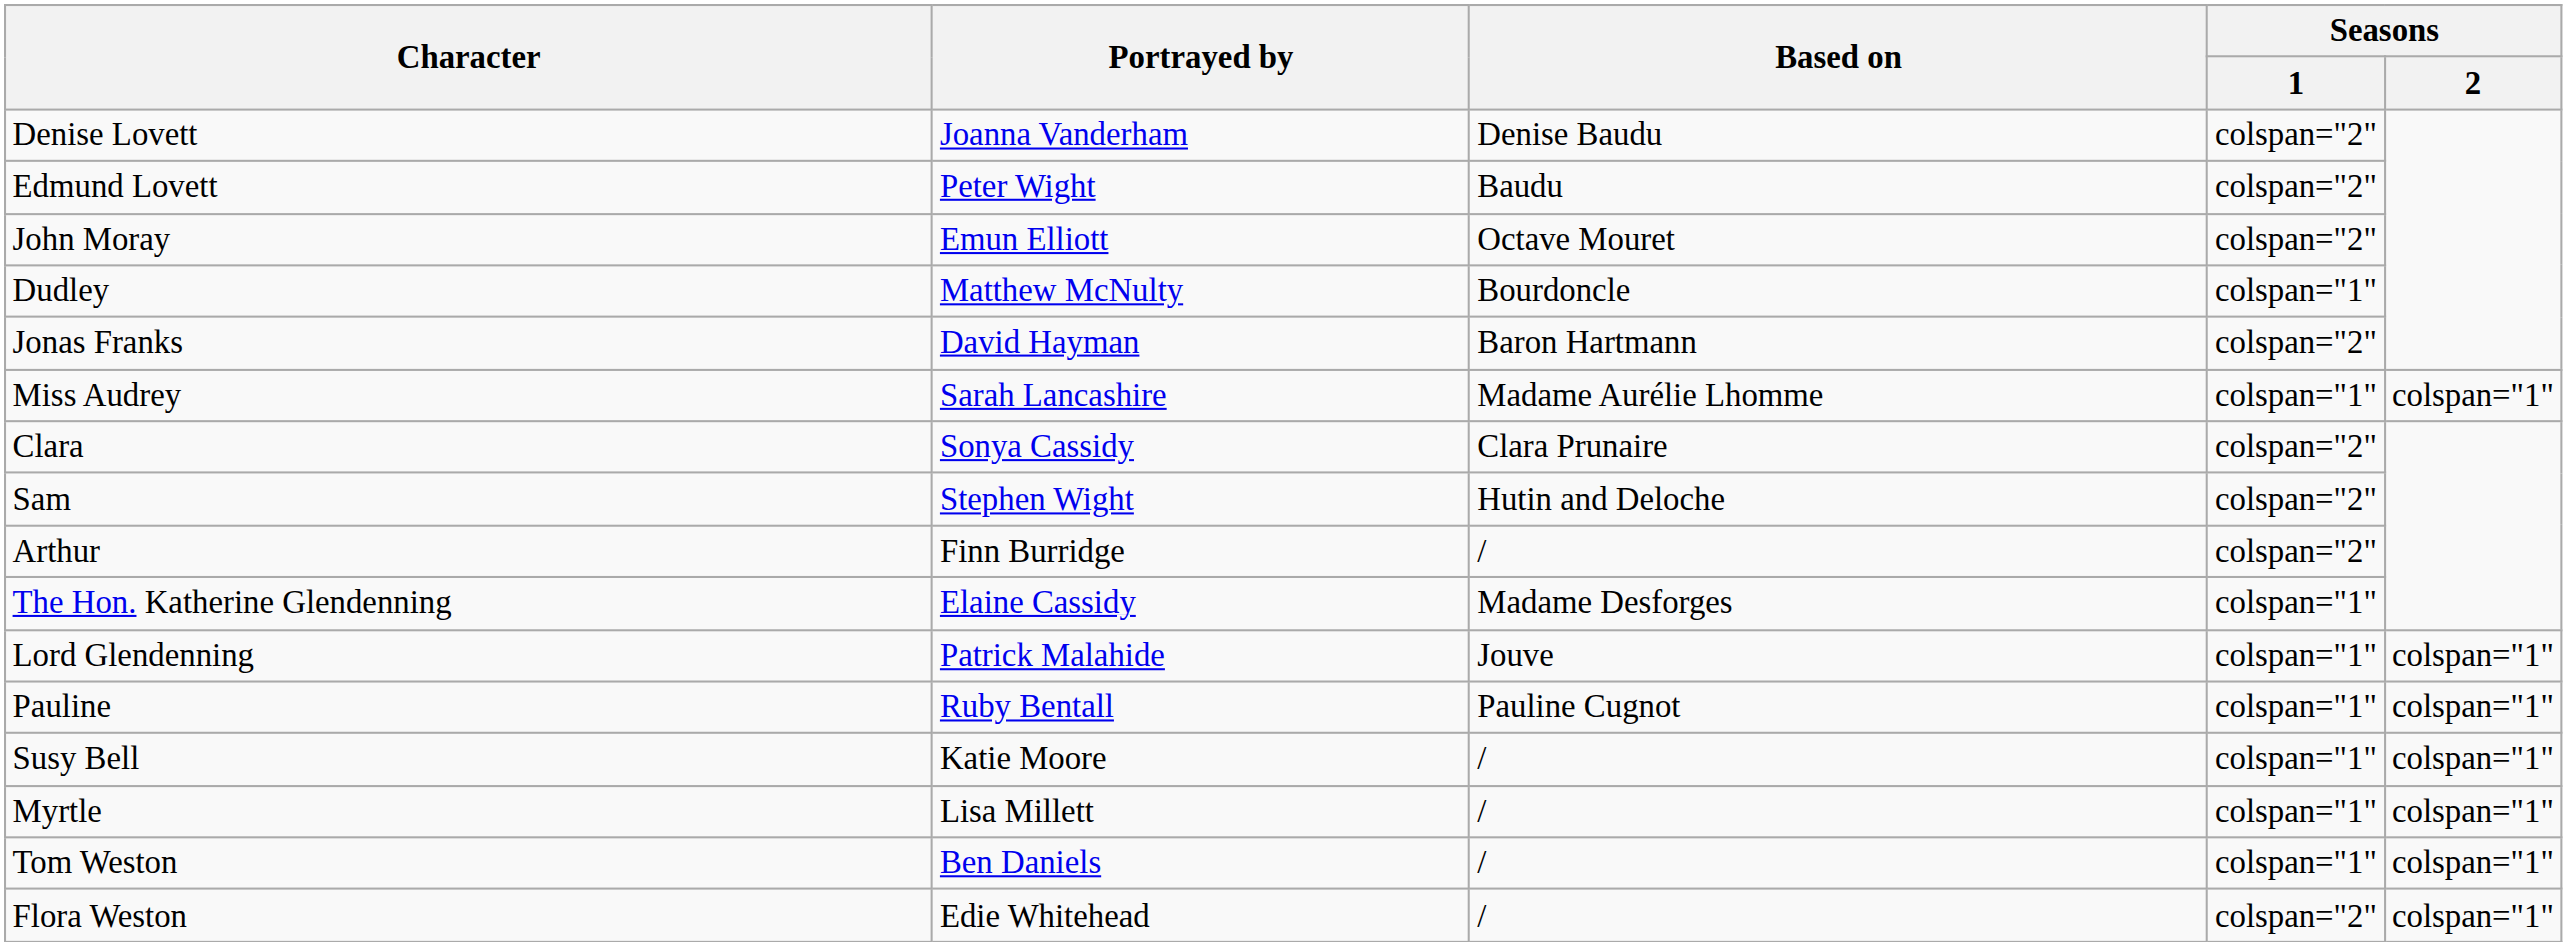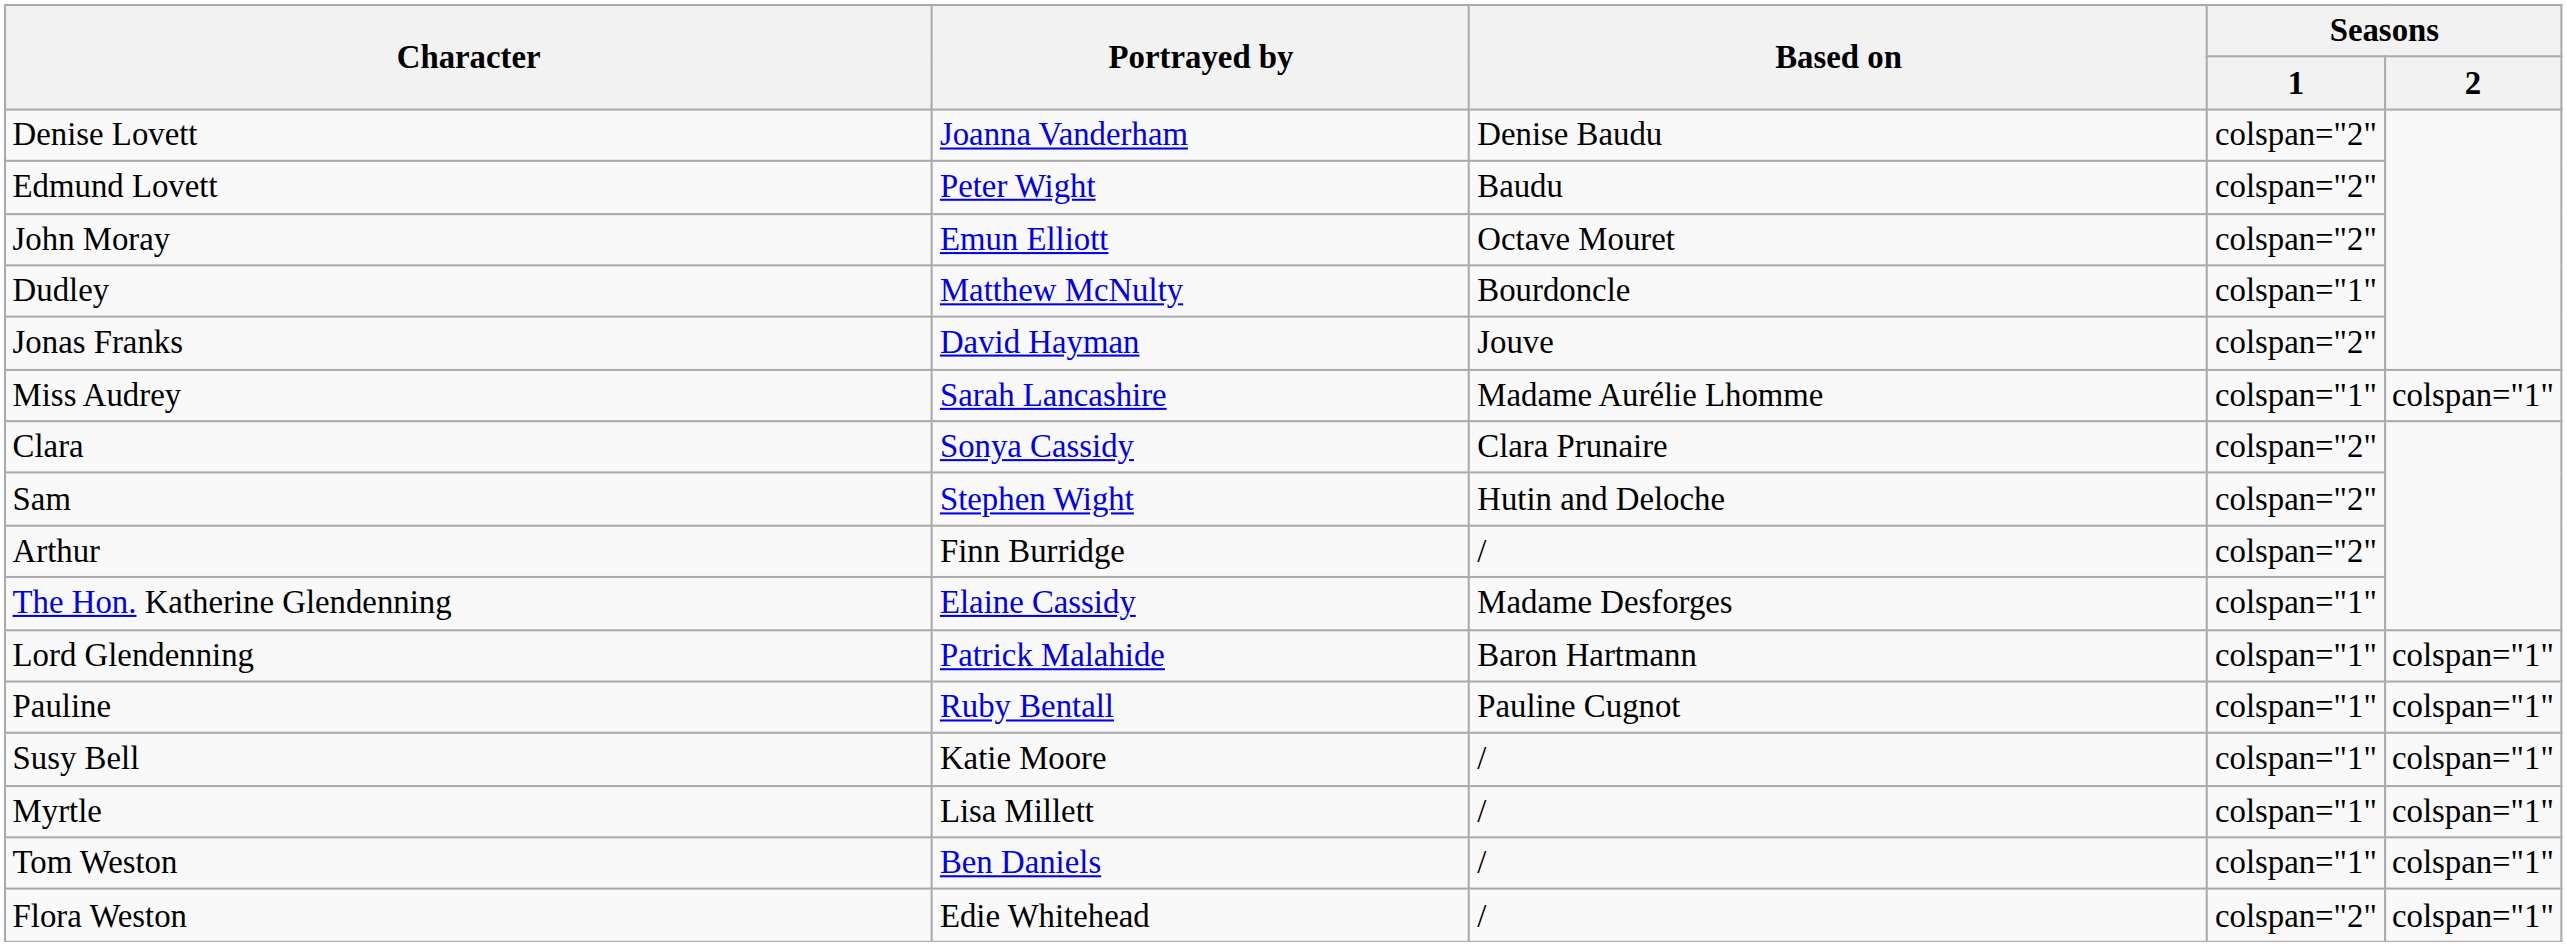(1587, 342) Baron Hartmann -> (1516, 342) Jouve
(1516, 654) Jouve -> (1587, 654) Baron Hartmann
